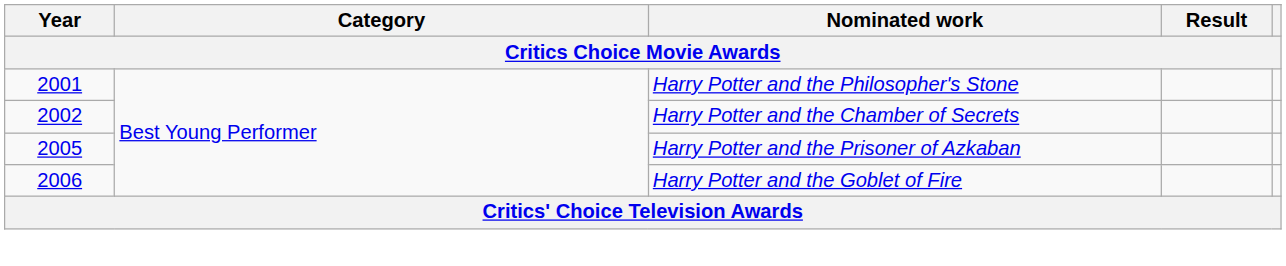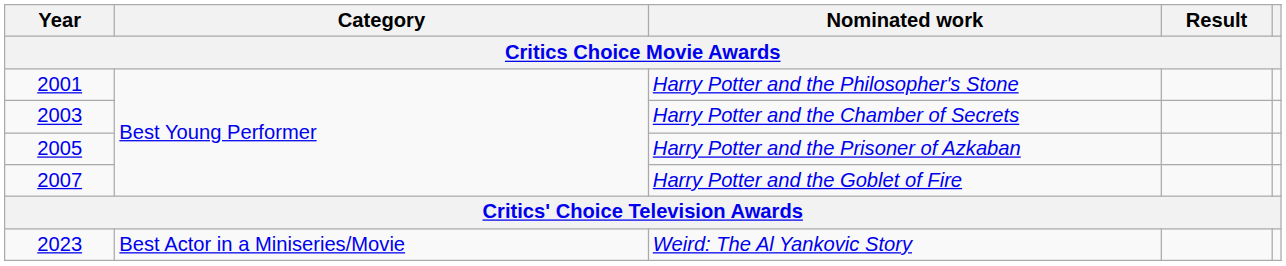(60, 116) 2002 -> (60, 116) 2003
(60, 180) 2006 -> (60, 180) 2007
+ row: (782, 244)
